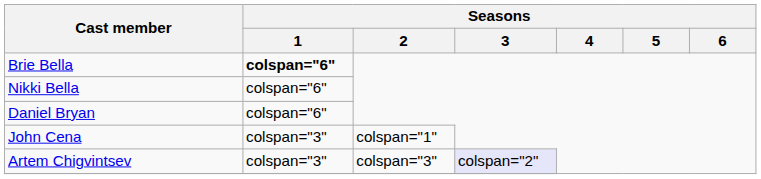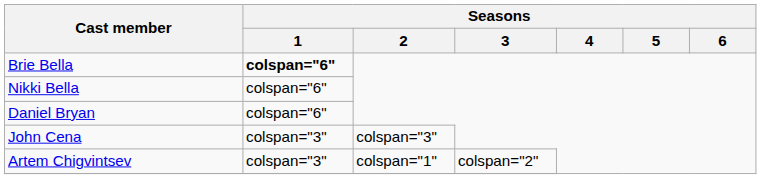(397, 137) colspan="1" -> (397, 137) colspan="3"
(397, 161) colspan="3" -> (397, 161) colspan="1"
(498, 161) lavender background -> (498, 161) no background
